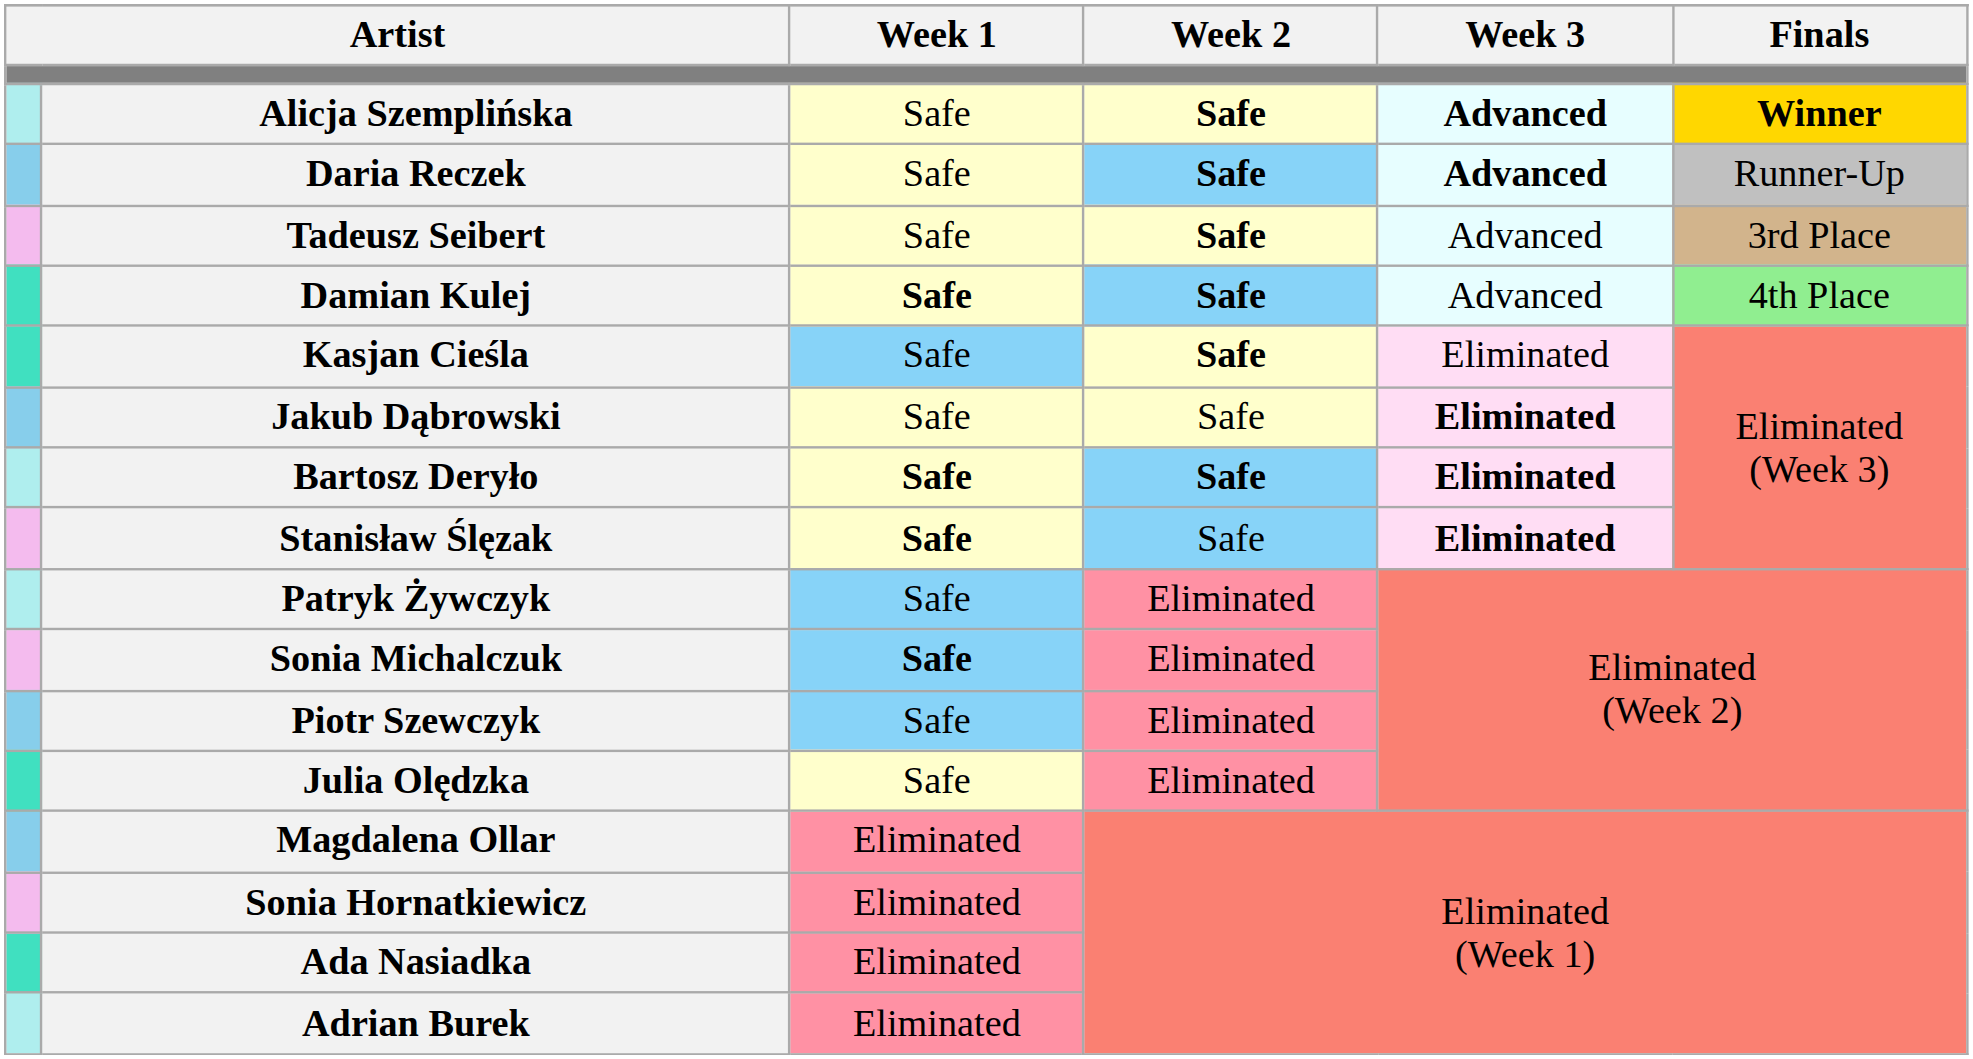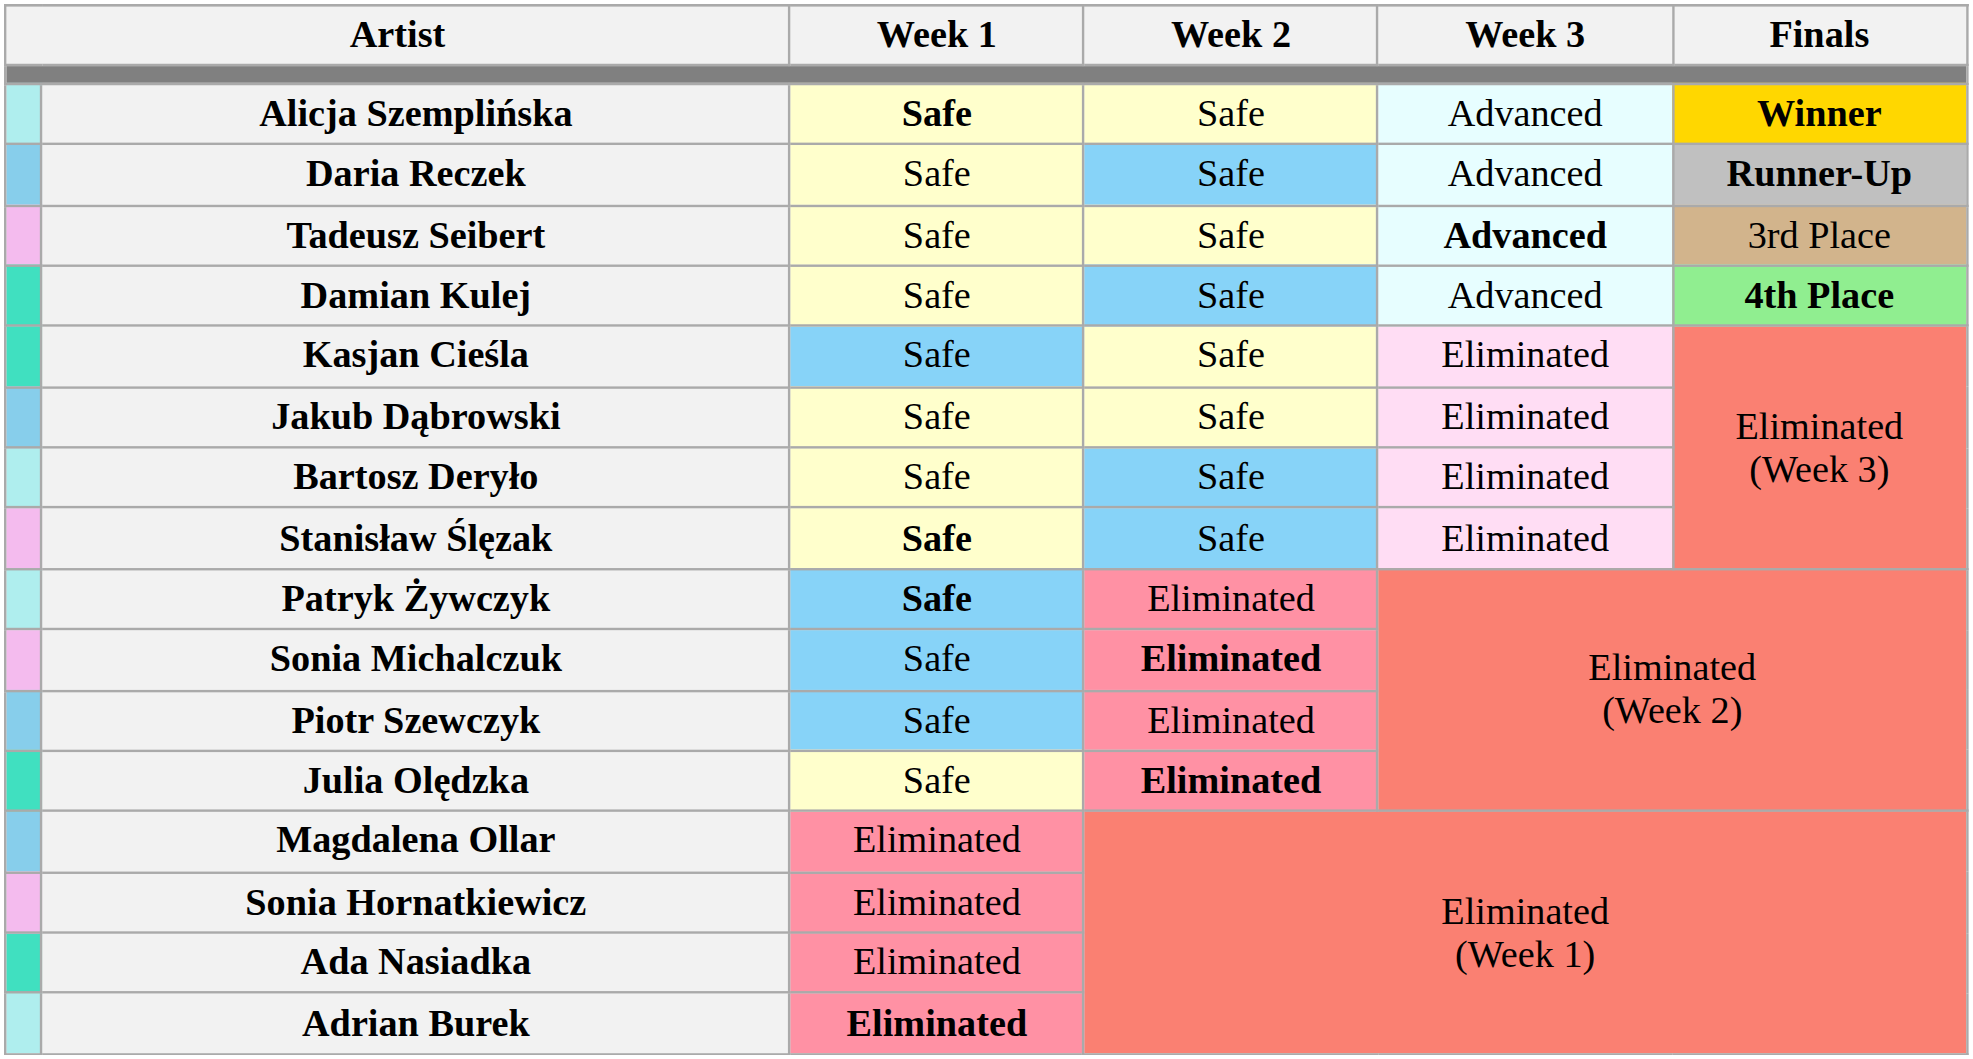(937, 113) normal -> (937, 113) bold
(1231, 113) bold -> (1231, 113) normal
(1525, 113) bold -> (1525, 113) normal
(1231, 173) bold -> (1231, 173) normal
(1525, 173) bold -> (1525, 173) normal
(1819, 173) normal -> (1819, 173) bold
(1231, 234) bold -> (1231, 234) normal
(1525, 234) normal -> (1525, 234) bold
(937, 295) bold -> (937, 295) normal
(1231, 295) bold -> (1231, 295) normal
(1819, 295) normal -> (1819, 295) bold
(1231, 355) bold -> (1231, 355) normal
(1525, 416) bold -> (1525, 416) normal
(937, 476) bold -> (937, 476) normal
(1231, 476) bold -> (1231, 476) normal
(1525, 476) bold -> (1525, 476) normal
(1525, 537) bold -> (1525, 537) normal
(937, 598) normal -> (937, 598) bold
(937, 658) bold -> (937, 658) normal
(1231, 658) normal -> (1231, 658) bold
(1231, 780) normal -> (1231, 780) bold
(937, 1022) normal -> (937, 1022) bold
